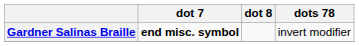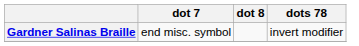(190, 32) bold -> (186, 32) normal
